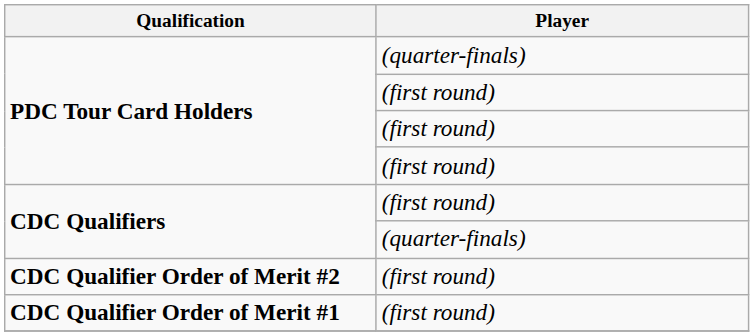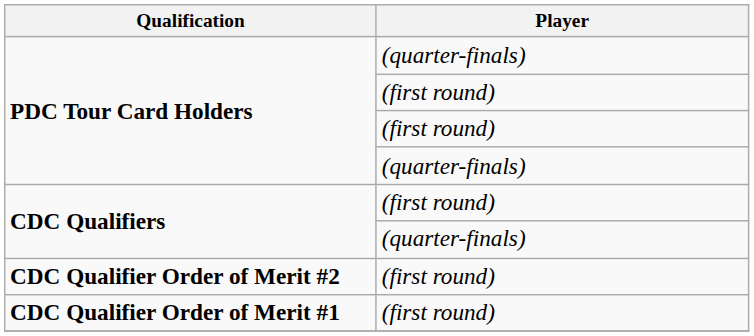(438, 165) (first round) -> (454, 165) (quarter-finals)
